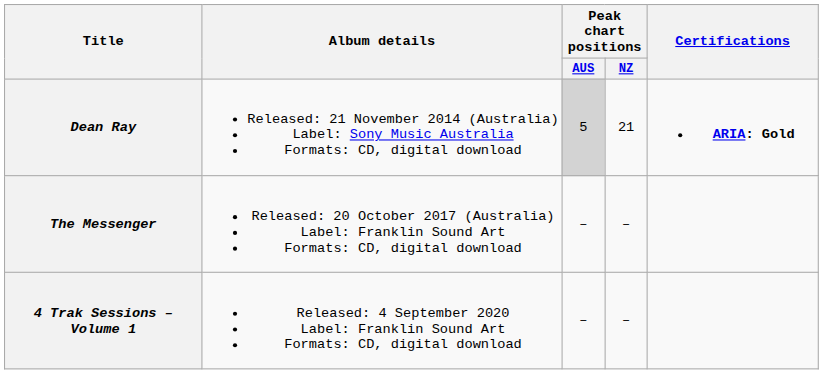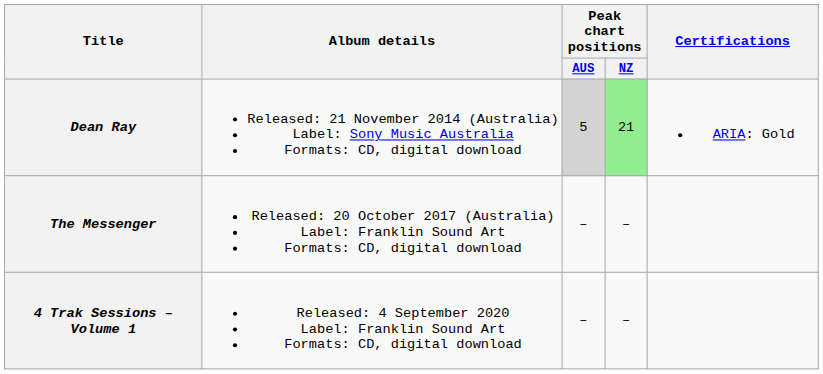(626, 127) no background -> (626, 127) lightgreen background
(733, 135) bold -> (733, 135) normal
